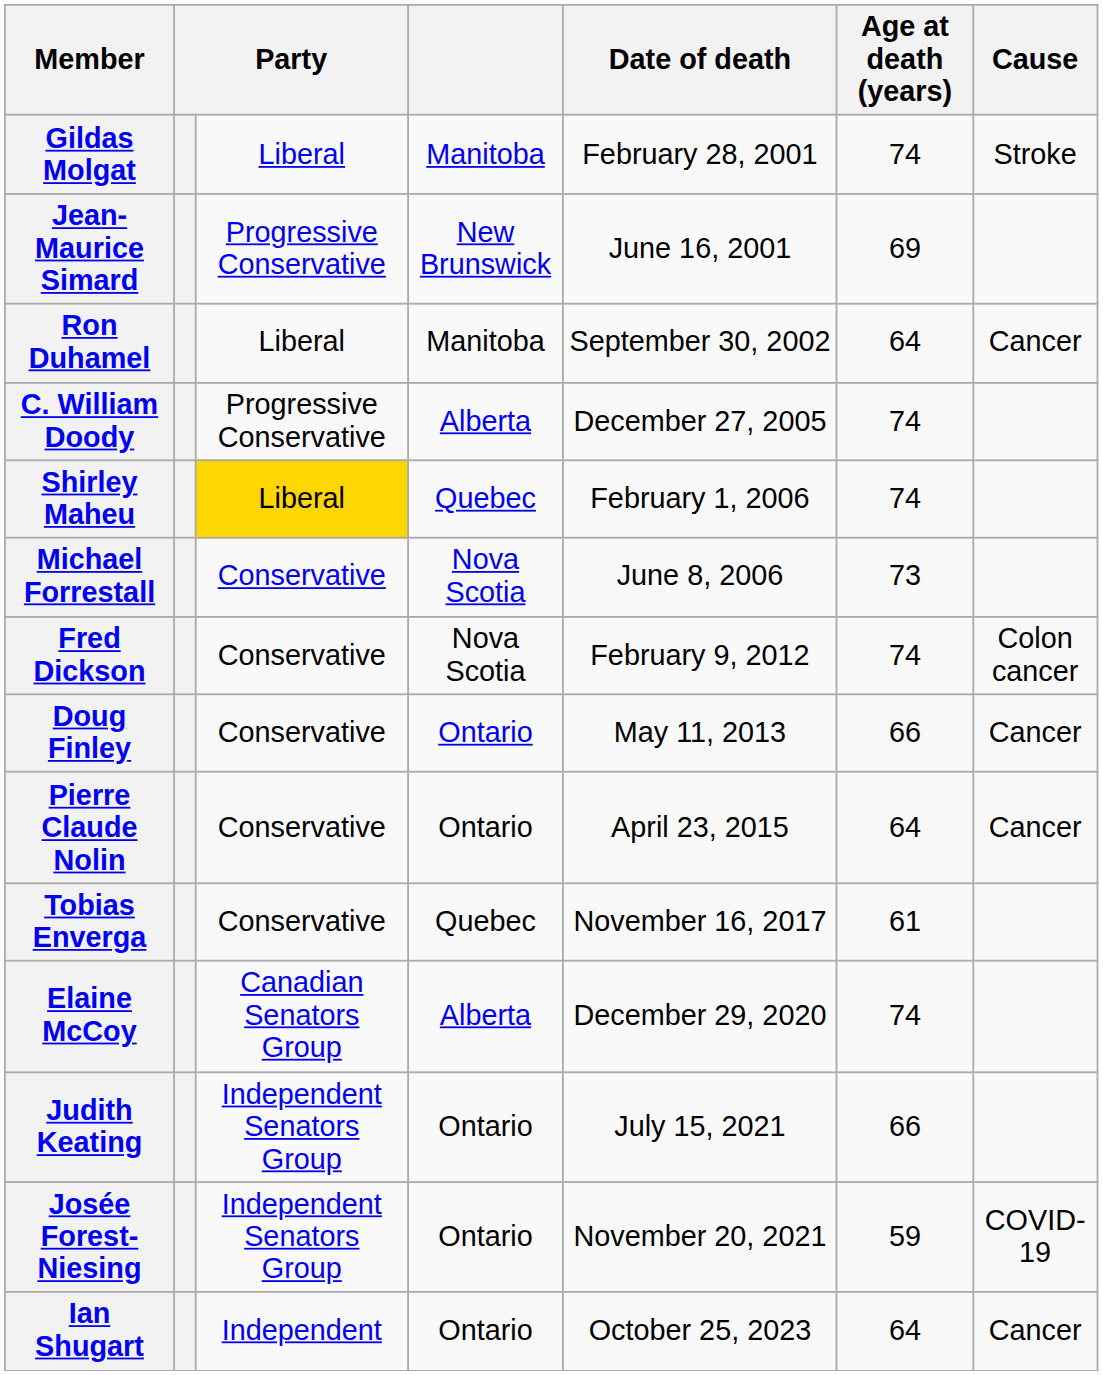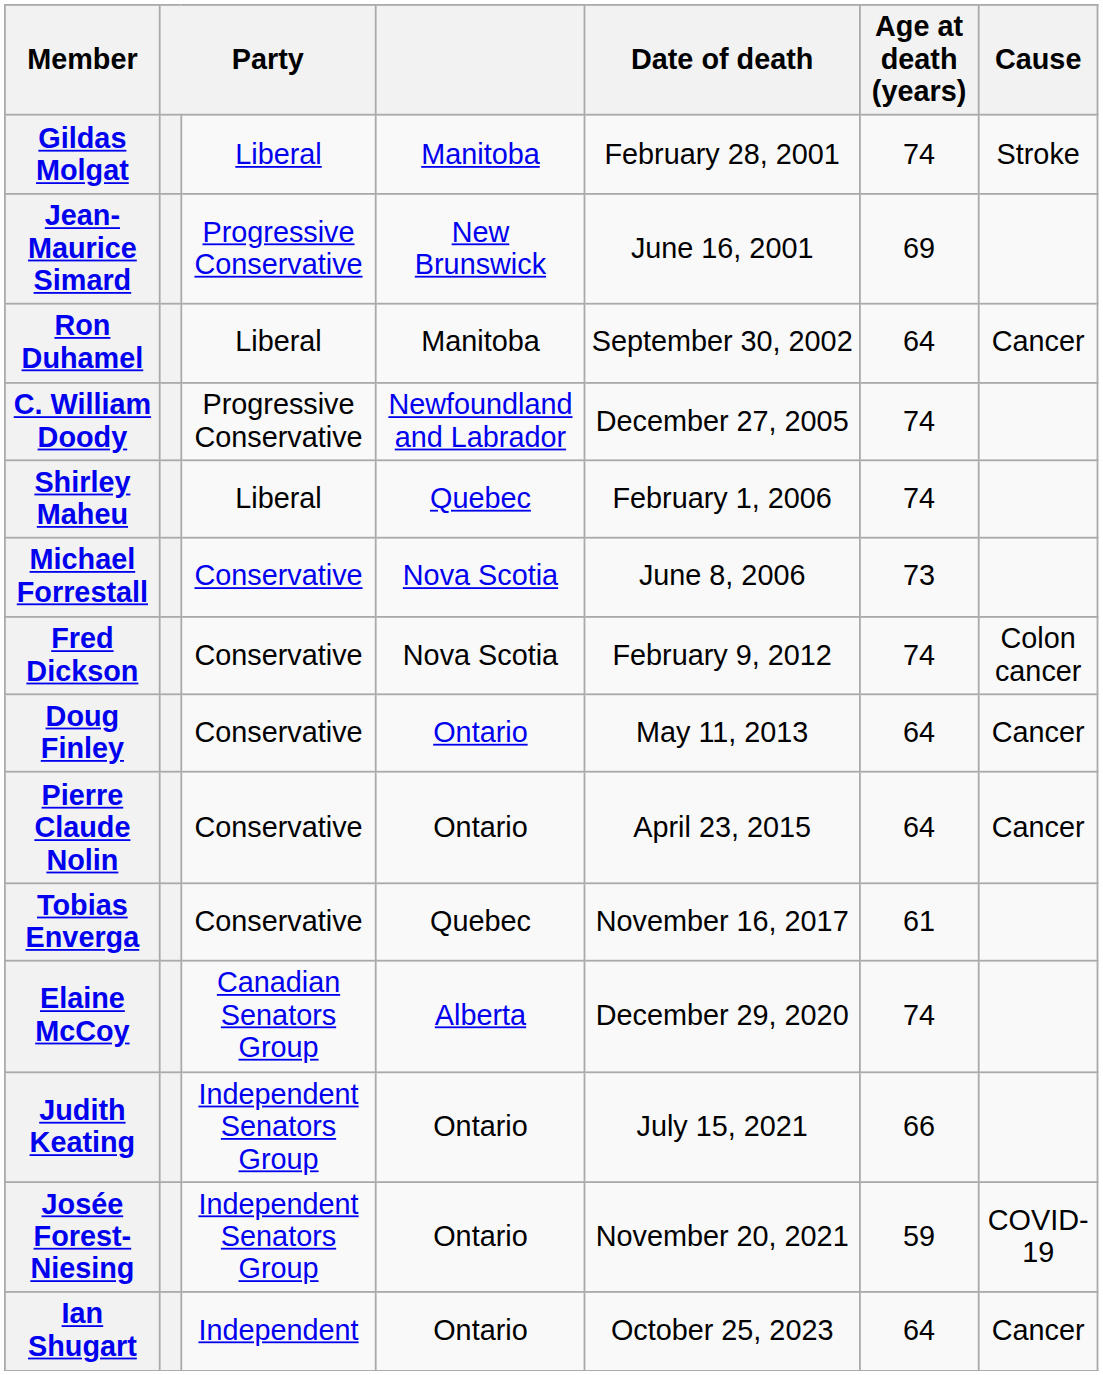(485, 420) Alberta -> (480, 420) Newfoundland and Labrador
(302, 498) gold background -> (279, 498) no background
(905, 732) 66 -> (919, 732) 64
